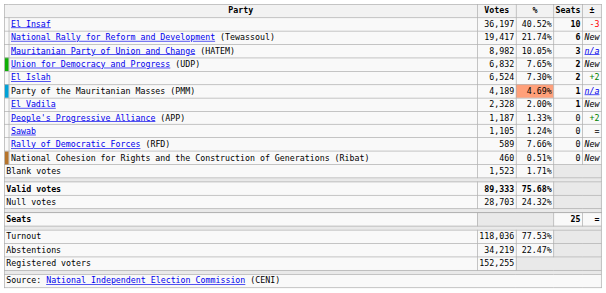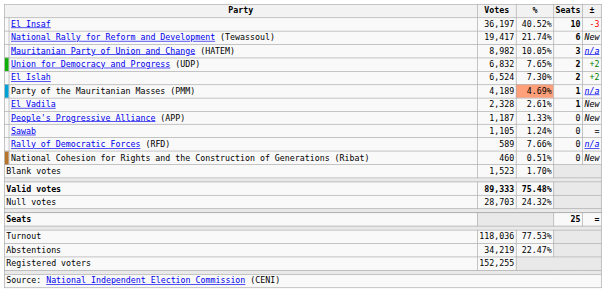(592, 65) New -> (594, 65) +2
(539, 105) 2.00% -> (539, 105) 2.61%
(594, 118) +2 -> (592, 118) New
(592, 145) New -> (592, 145) n/a
(539, 172) 1.71% -> (539, 172) 1.70%
(537, 189) 75.68% -> (537, 189) 75.48%
